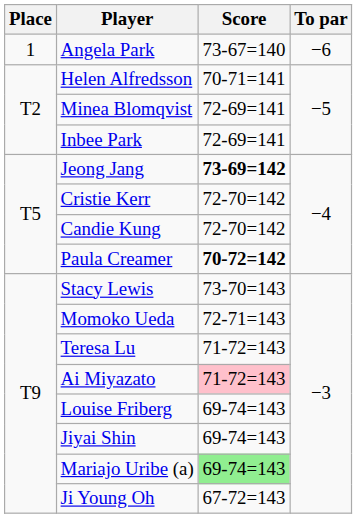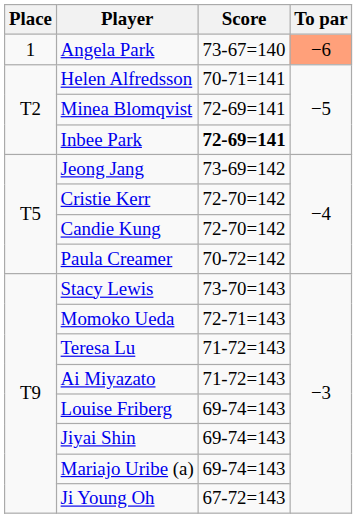(321, 49) no background -> (321, 49) lightsalmon background
(244, 139) normal -> (244, 139) bold
(244, 169) bold -> (244, 169) normal
(244, 259) bold -> (244, 259) normal
(244, 378) pink background -> (244, 378) no background
(244, 468) lightgreen background -> (244, 468) no background
